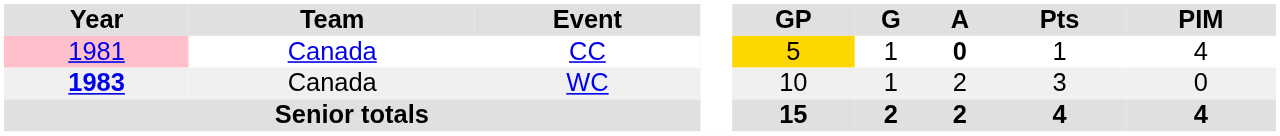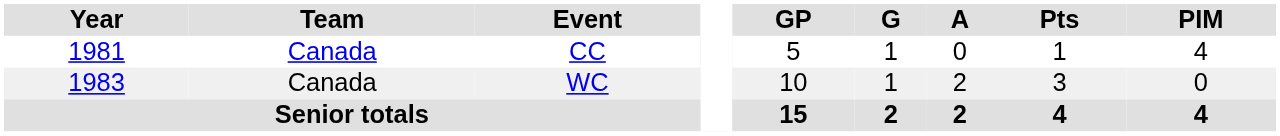(97, 51) pink background -> (97, 51) no background
(793, 51) gold background -> (793, 51) no background
(960, 51) bold -> (960, 51) normal
(97, 83) bold -> (97, 83) normal
